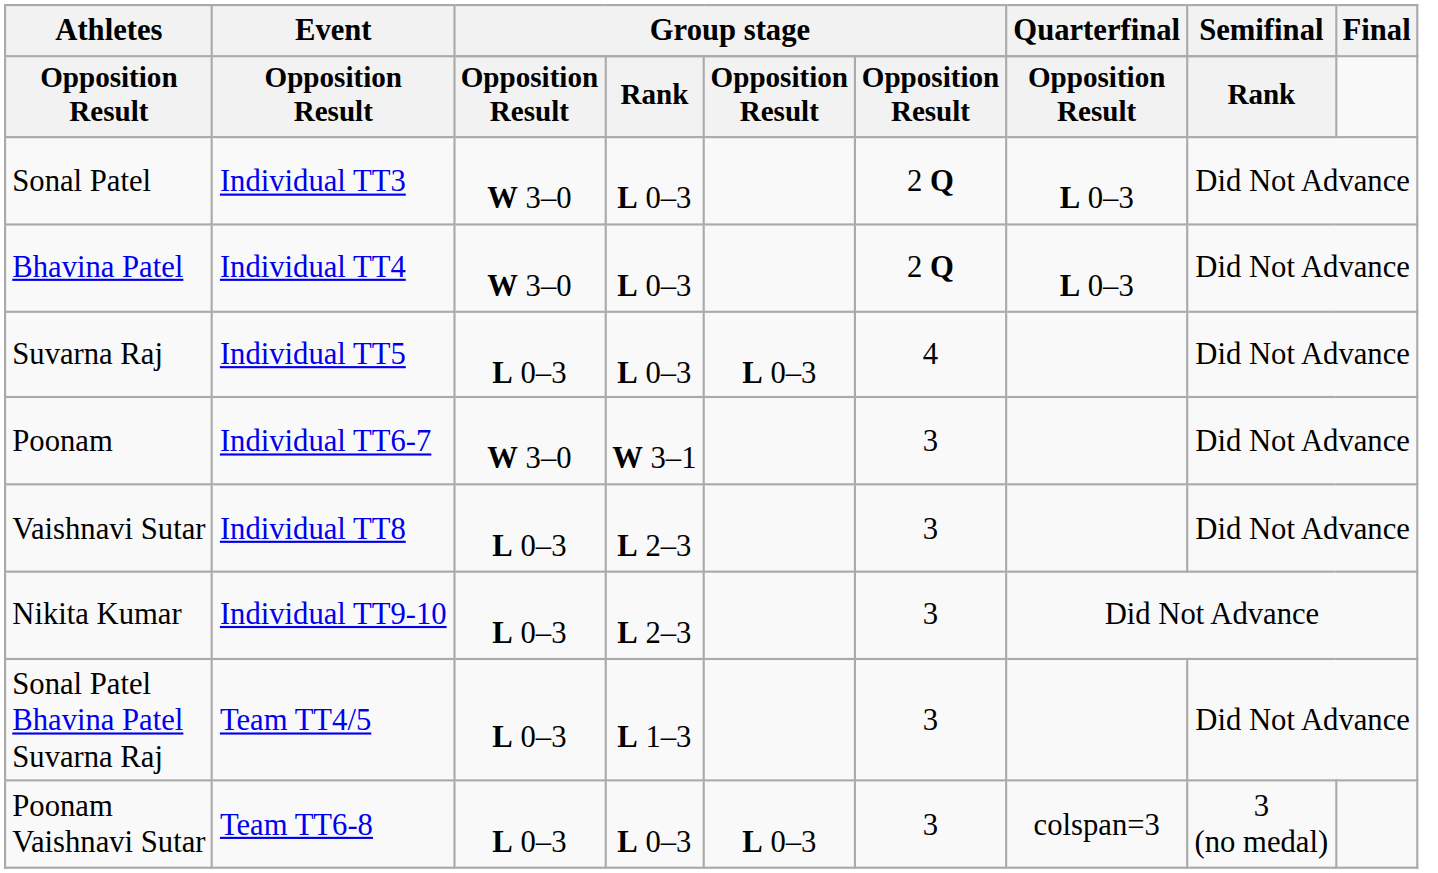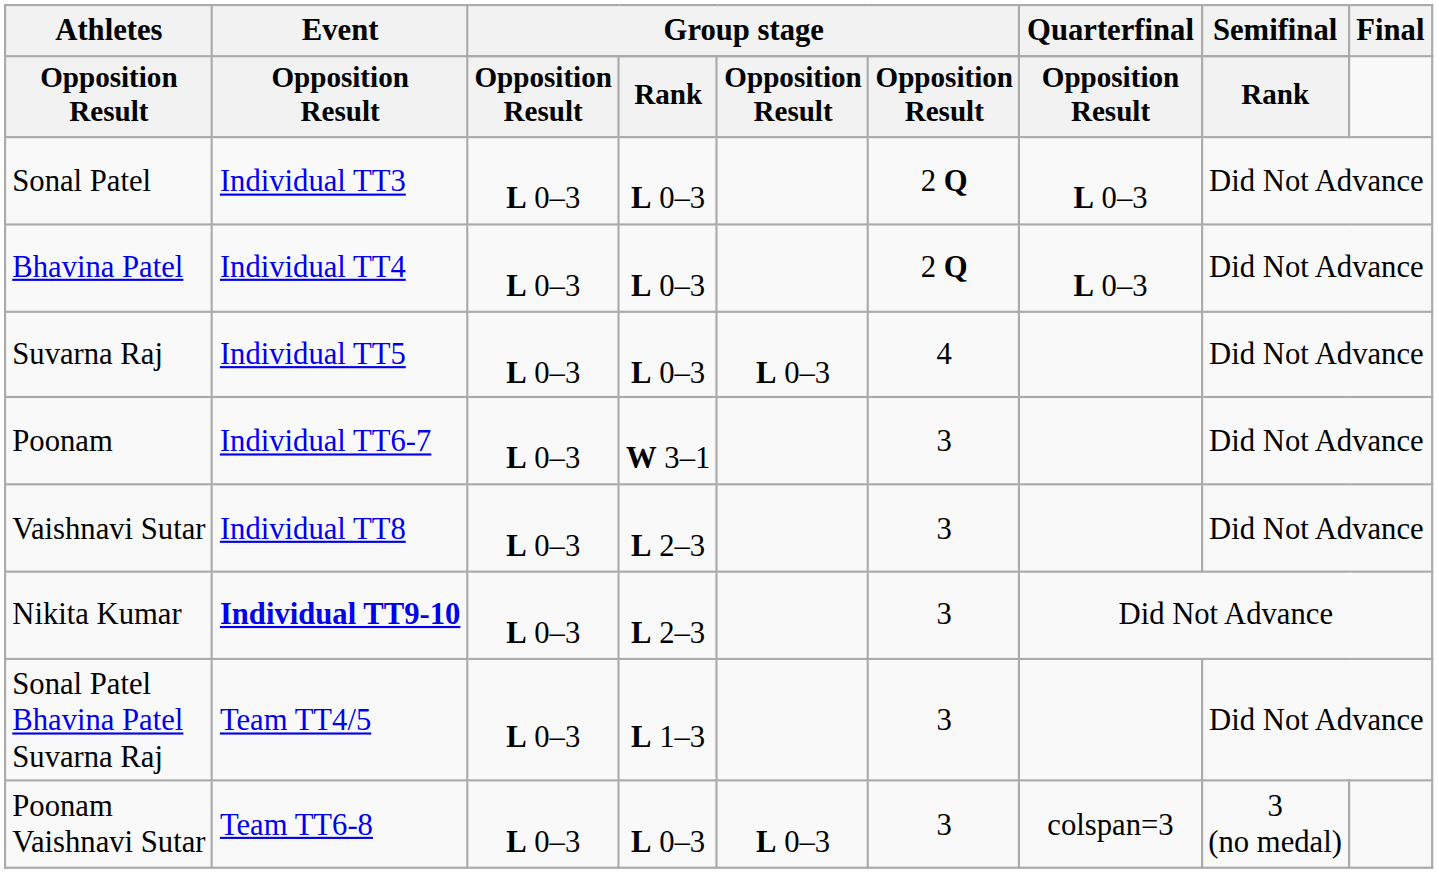(529, 198) W 3–0 -> (543, 198) L 0–3
(529, 285) W 3–0 -> (543, 285) L 0–3
(529, 459) W 3–0 -> (543, 459) L 0–3
(333, 614) normal -> (340, 614) bold
